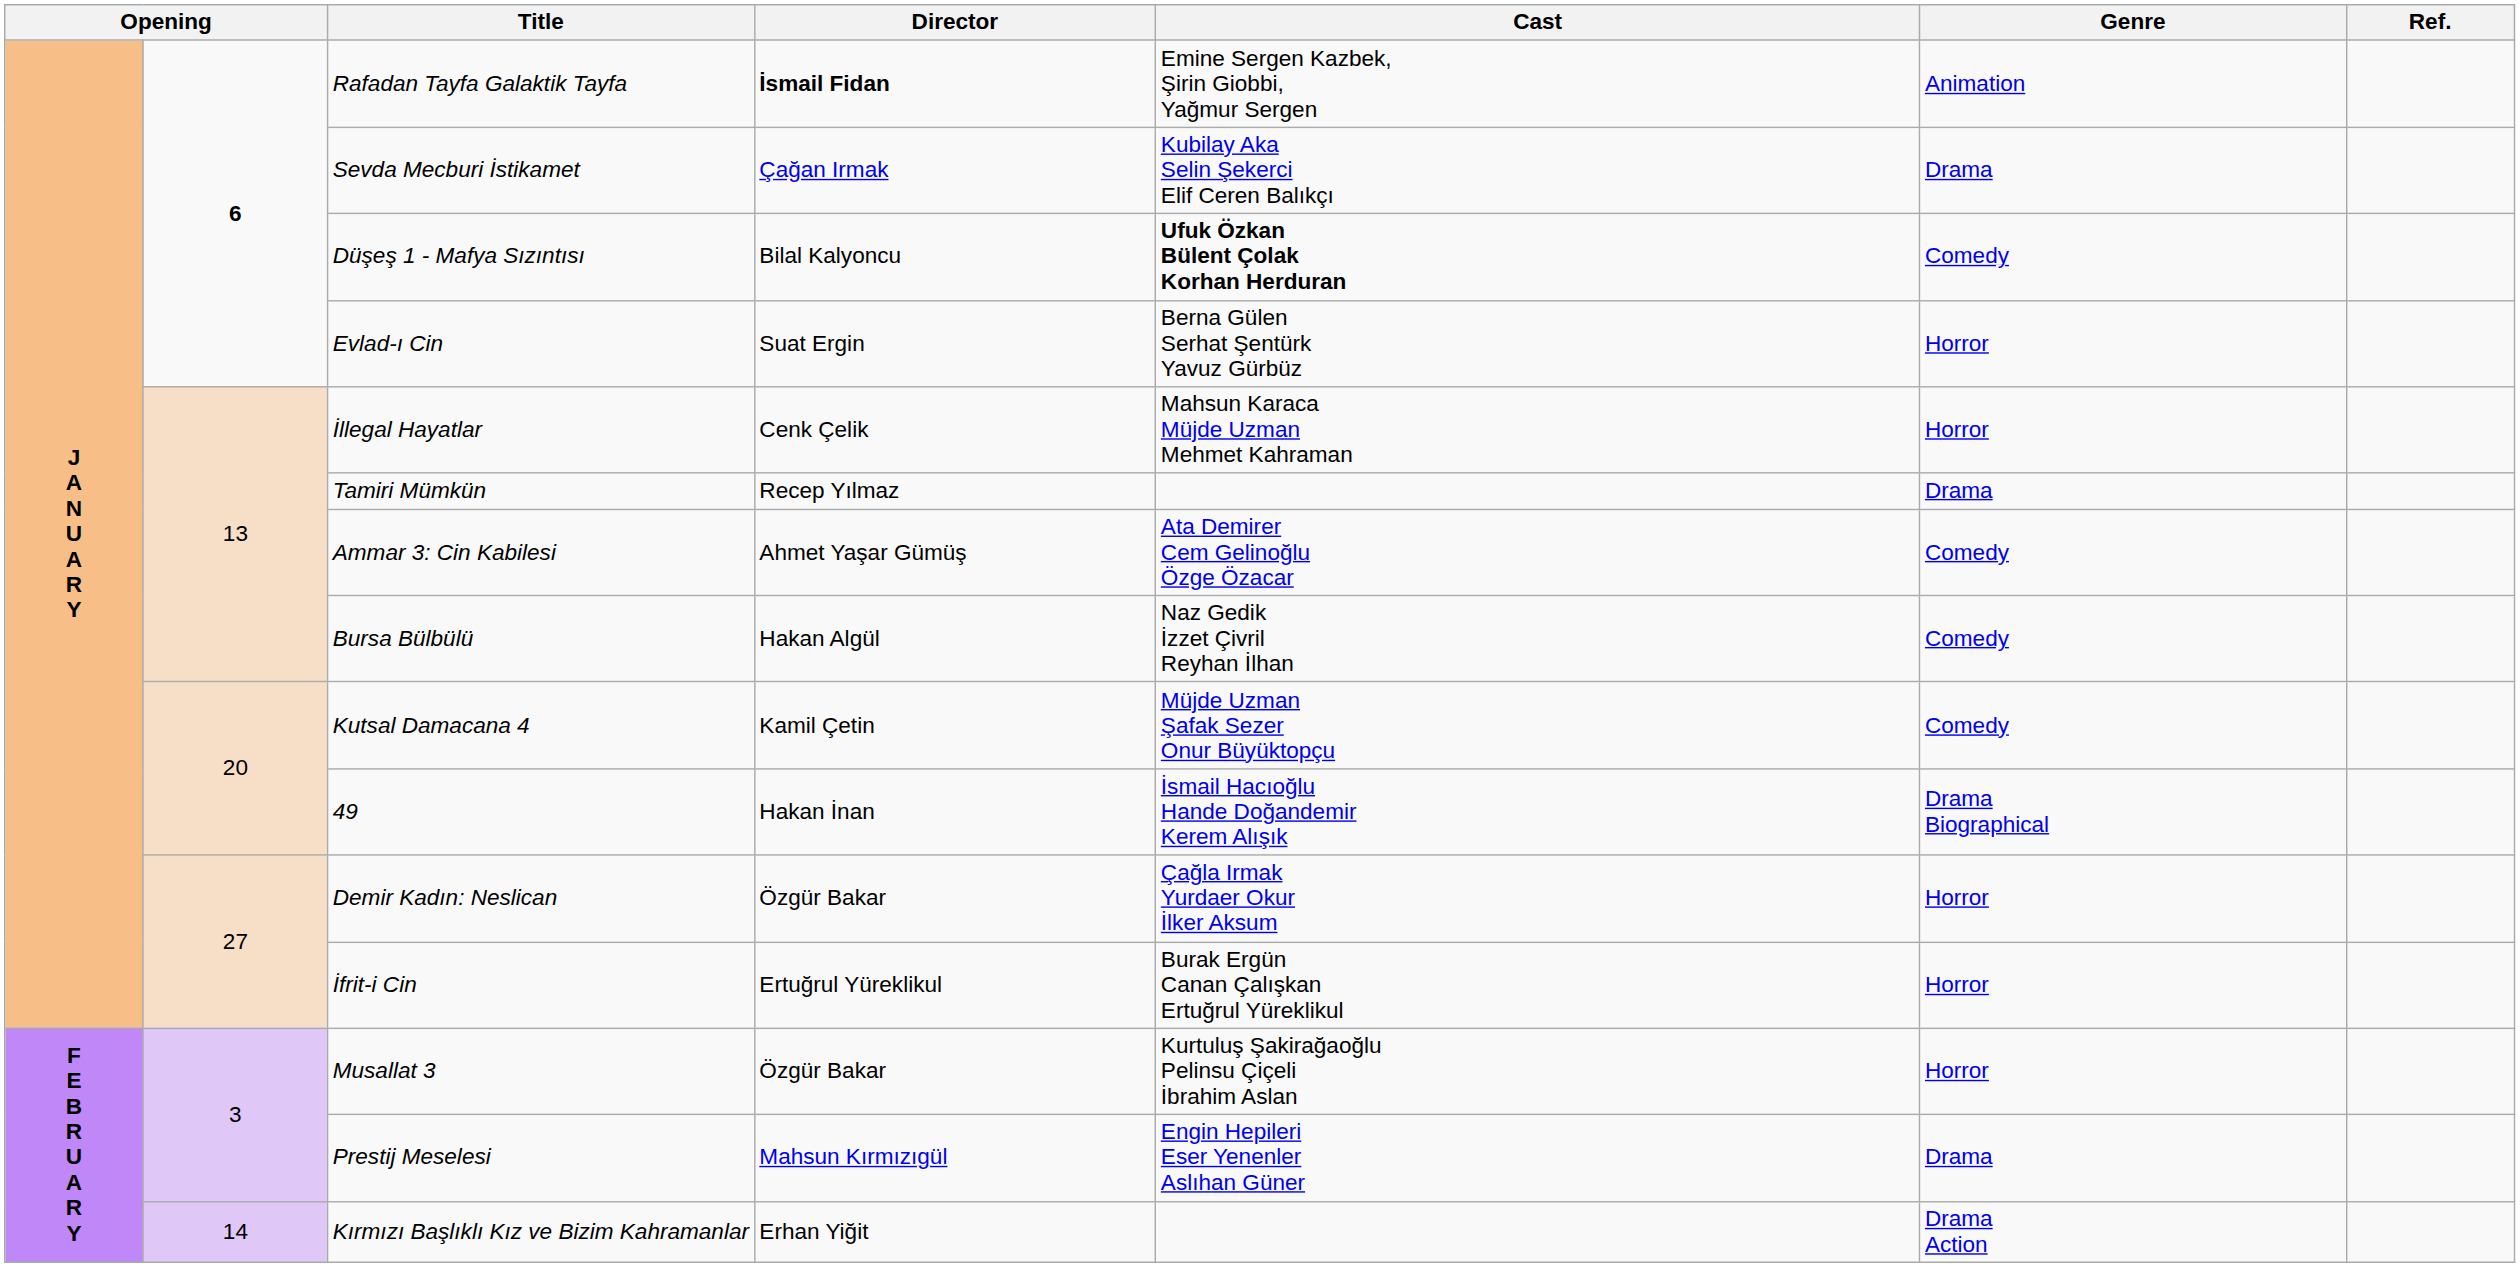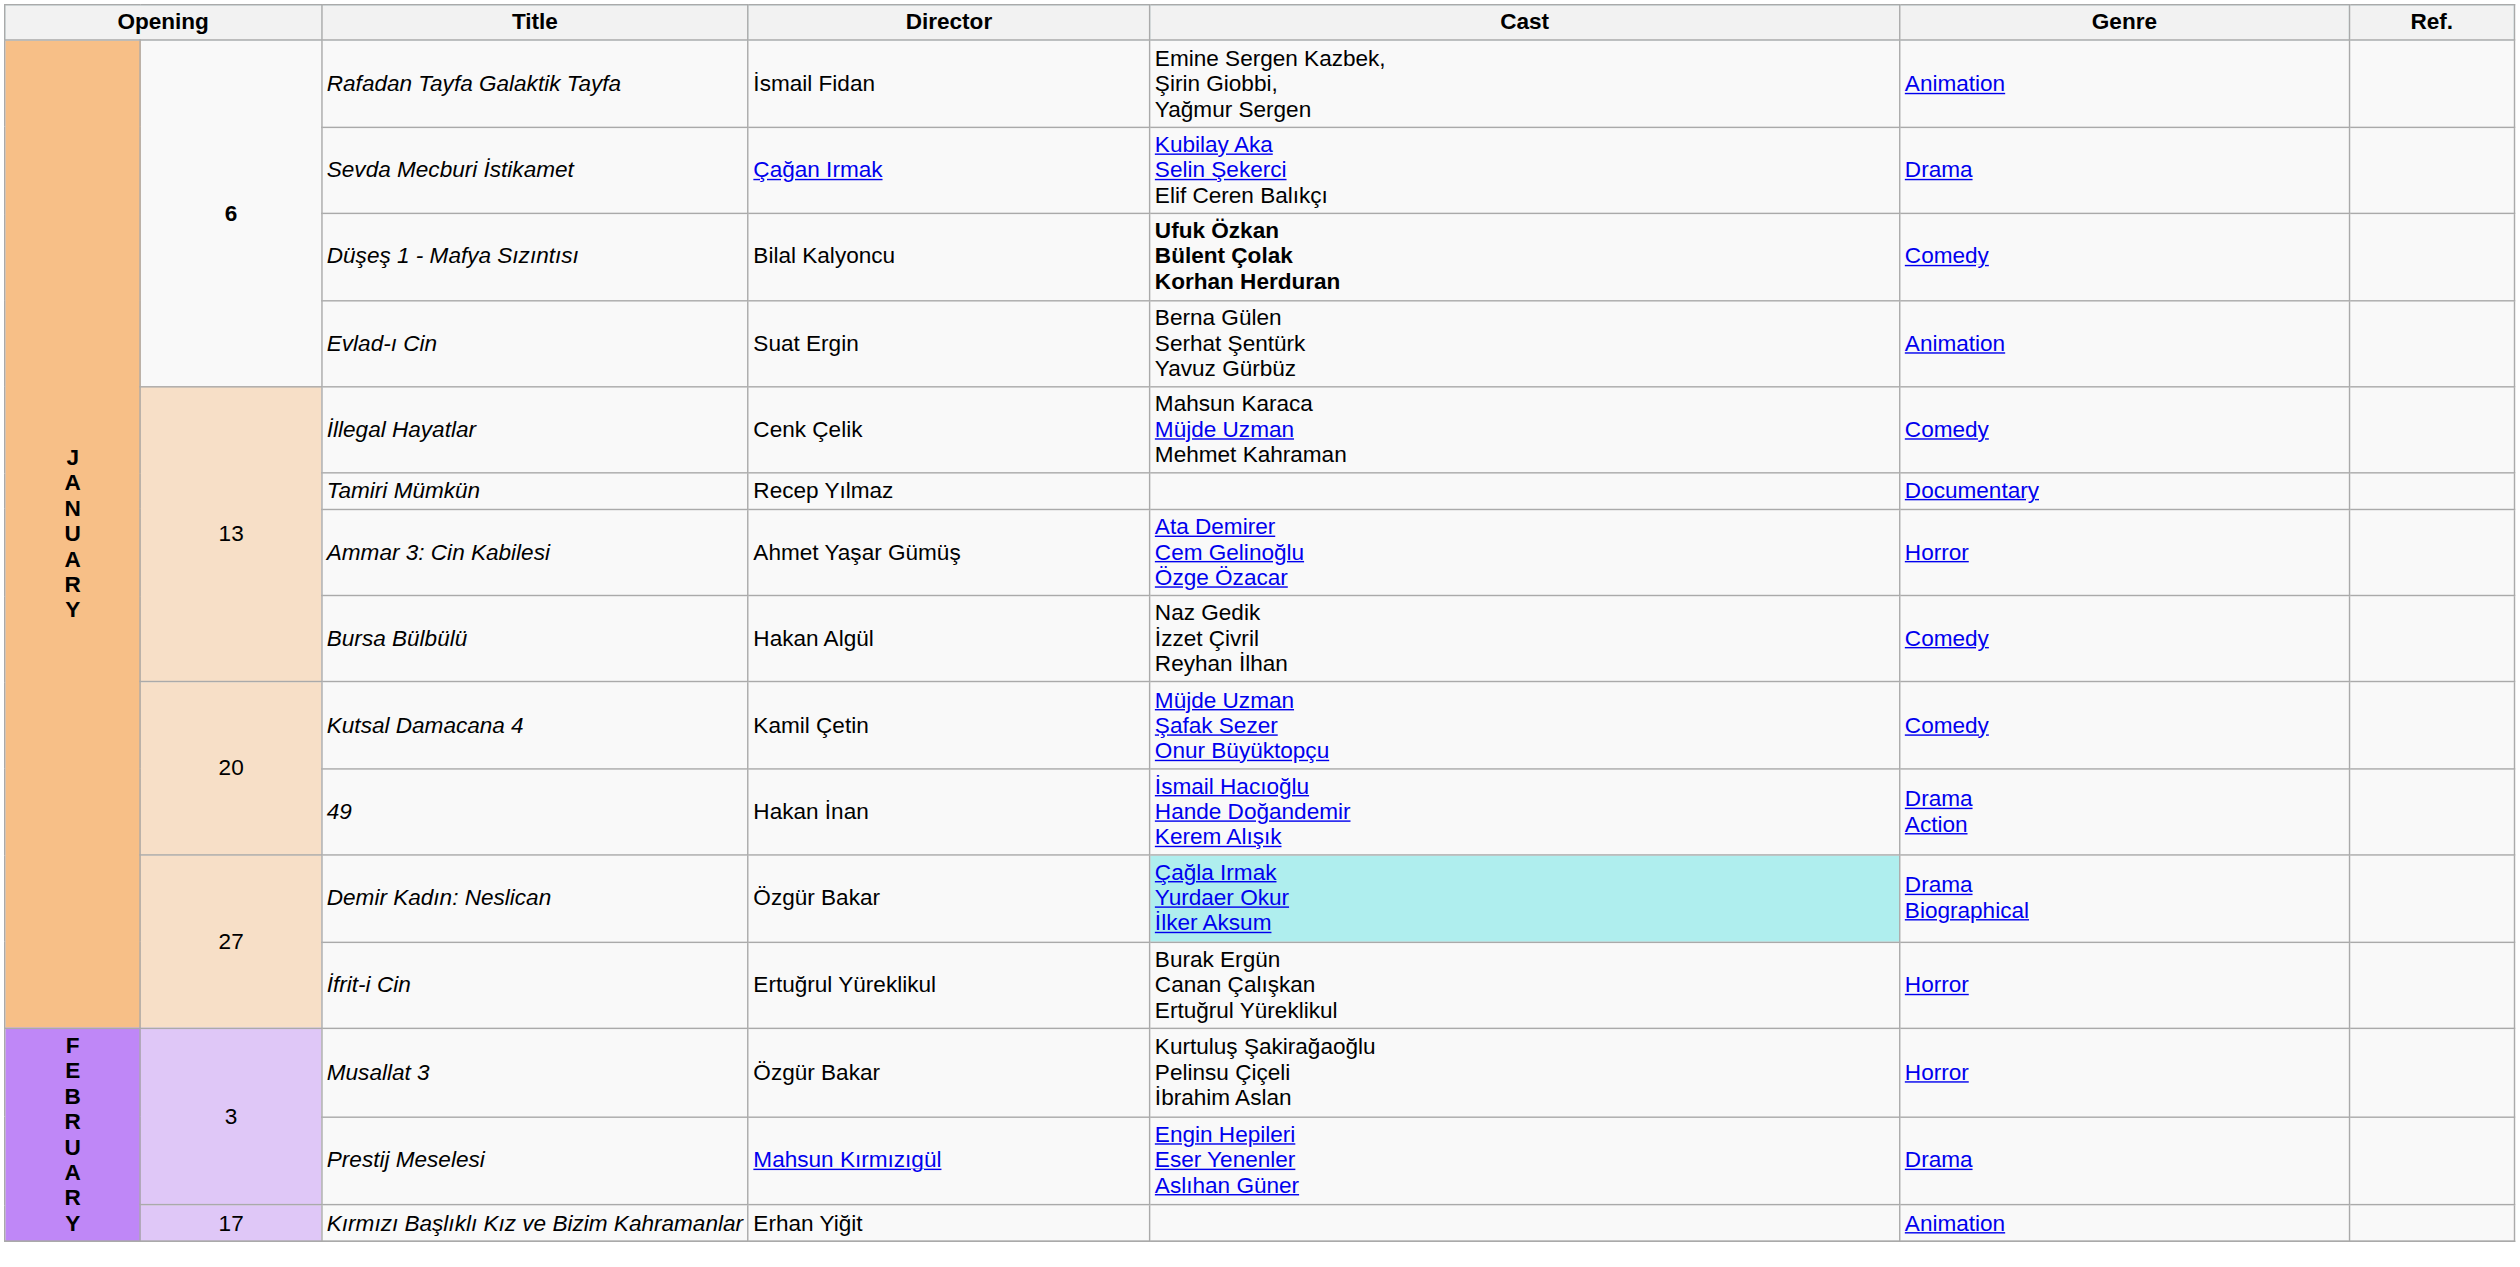(825, 83) bold -> (814, 83) normal
(1957, 343) Horror -> (1955, 343) Animation
(1957, 429) Horror -> (1947, 429) Comedy
(1959, 490) Drama -> (1972, 490) Documentary
(1967, 552) Comedy -> (1937, 552) Horror
(1987, 811) Drama Biographical -> (1939, 811) Drama Action
(1228, 898) no background -> (1222, 898) paleturquoise background
(1957, 898) Horror -> (1967, 898) Drama Biographical
(235, 1231) 14 -> (231, 1223) 17
(1959, 1231) Drama Action -> (1955, 1223) Animation
